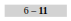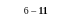(36, 10) lightgrey background -> (36, 10) no background
